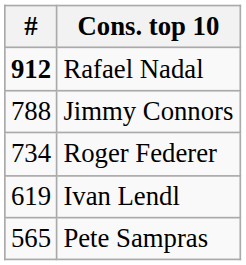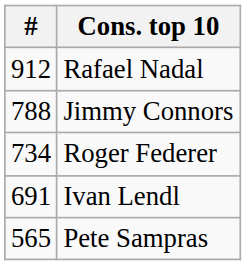(31, 68) bold -> (31, 68) normal
(31, 195) 619 -> (31, 195) 691
